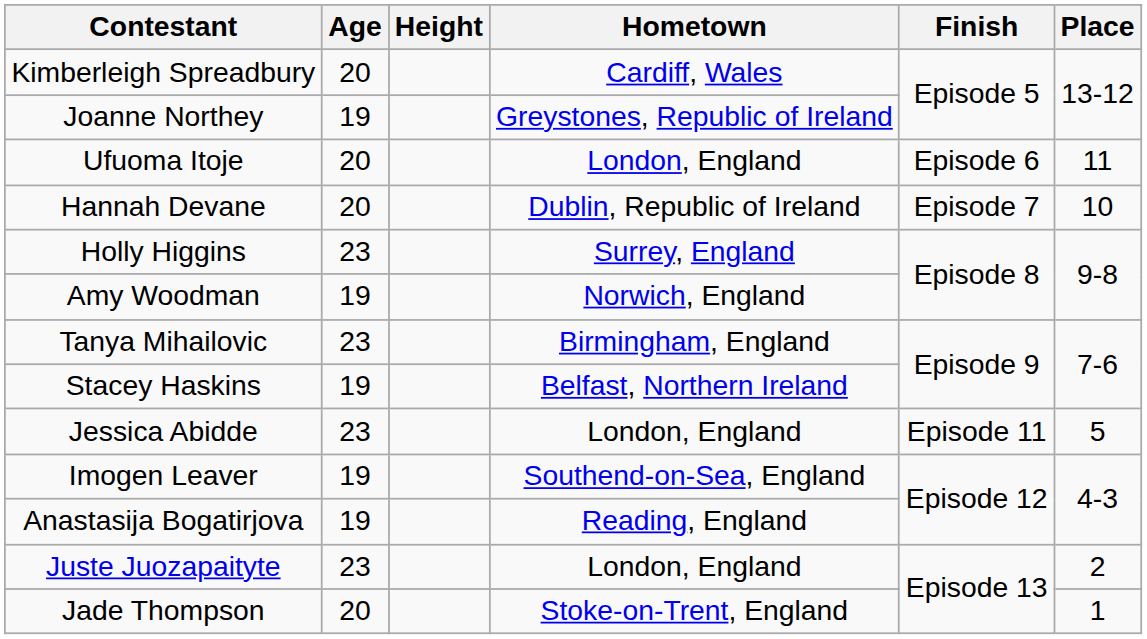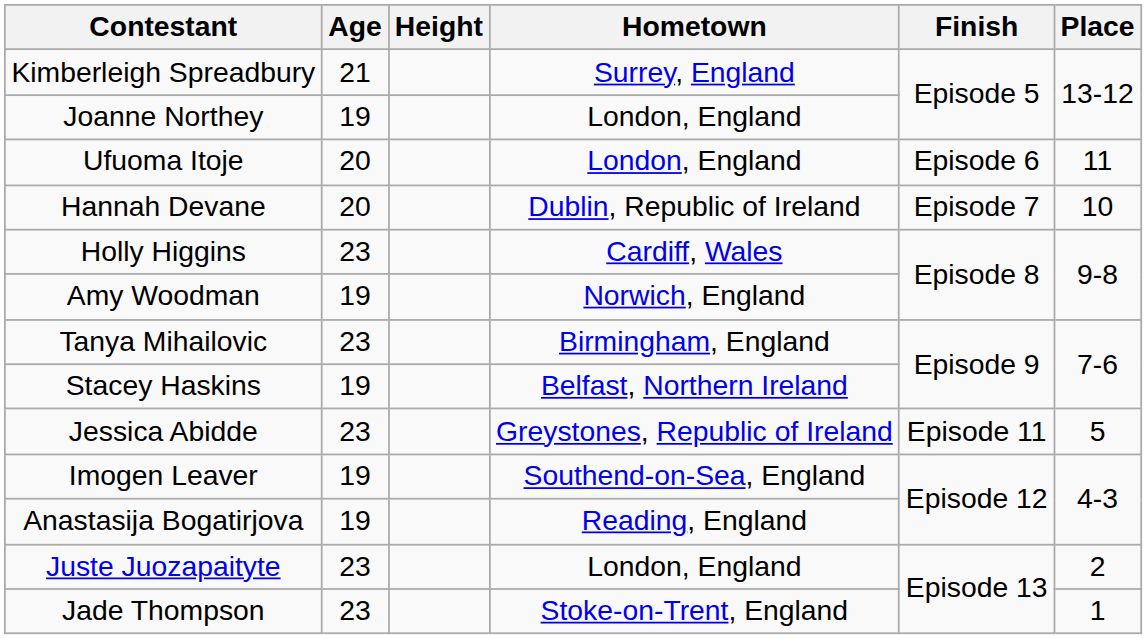(355, 71) 20 -> (355, 71) 21
(694, 71) Cardiff, Wales -> (694, 71) Surrey, England
(694, 116) Greystones, Republic of Ireland -> (694, 116) London, England
(694, 251) Surrey, England -> (694, 251) Cardiff, Wales
(694, 431) London, England -> (694, 431) Greystones, Republic of Ireland
(355, 610) 20 -> (355, 610) 23
